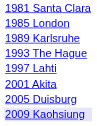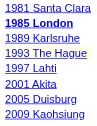(37, 23) normal -> (39, 23) bold
(46, 53) no background -> (46, 53) lightyellow background
(45, 114) lavender background -> (45, 114) no background
